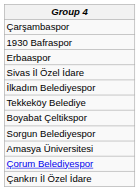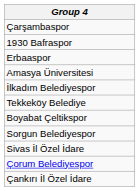(45, 73) Sivas İl Özel İdare -> (50, 73) Amasya Üniversitesi
(50, 149) Amasya Üniversitesi -> (45, 149) Sivas İl Özel İdare
